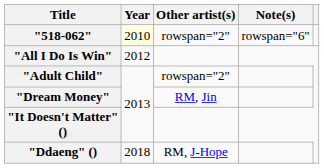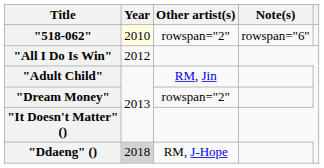(196, 76) rowspan="2" -> (196, 76) RM, Jin
(196, 96) RM, Jin -> (196, 96) rowspan="2"
(137, 152) no background -> (137, 152) lightgrey background
